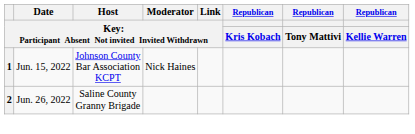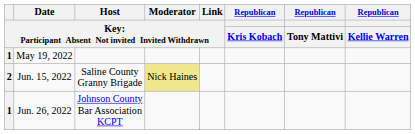+ row: (44, 55)
(9, 67) 1 -> (9, 77) 2
(108, 67) Johnson County Bar Association KCPT -> (110, 77) Saline County Granny Brigade
(170, 67) no background -> (172, 77) khaki background
(9, 100) 2 -> (9, 110) 1
(108, 100) Saline County Granny Brigade -> (110, 110) Johnson County Bar Association KCPT
